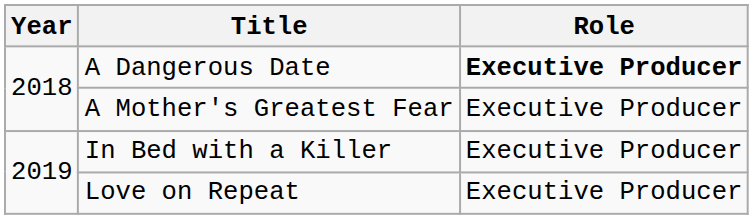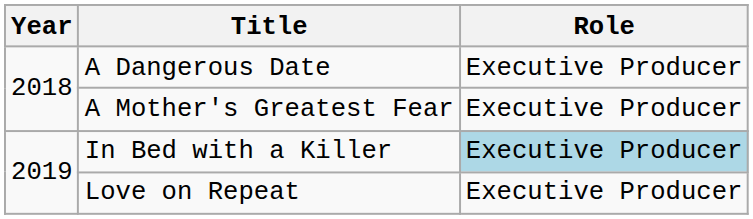(604, 68) bold -> (604, 68) normal
(604, 151) no background -> (604, 151) lightblue background
